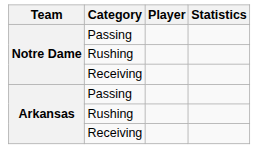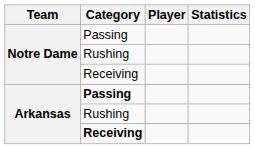(110, 94) normal -> (107, 94) bold
(115, 133) normal -> (113, 133) bold
